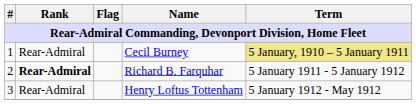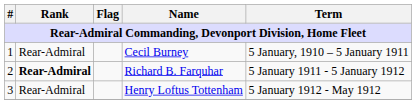(329, 52) khaki background -> (329, 52) no background
